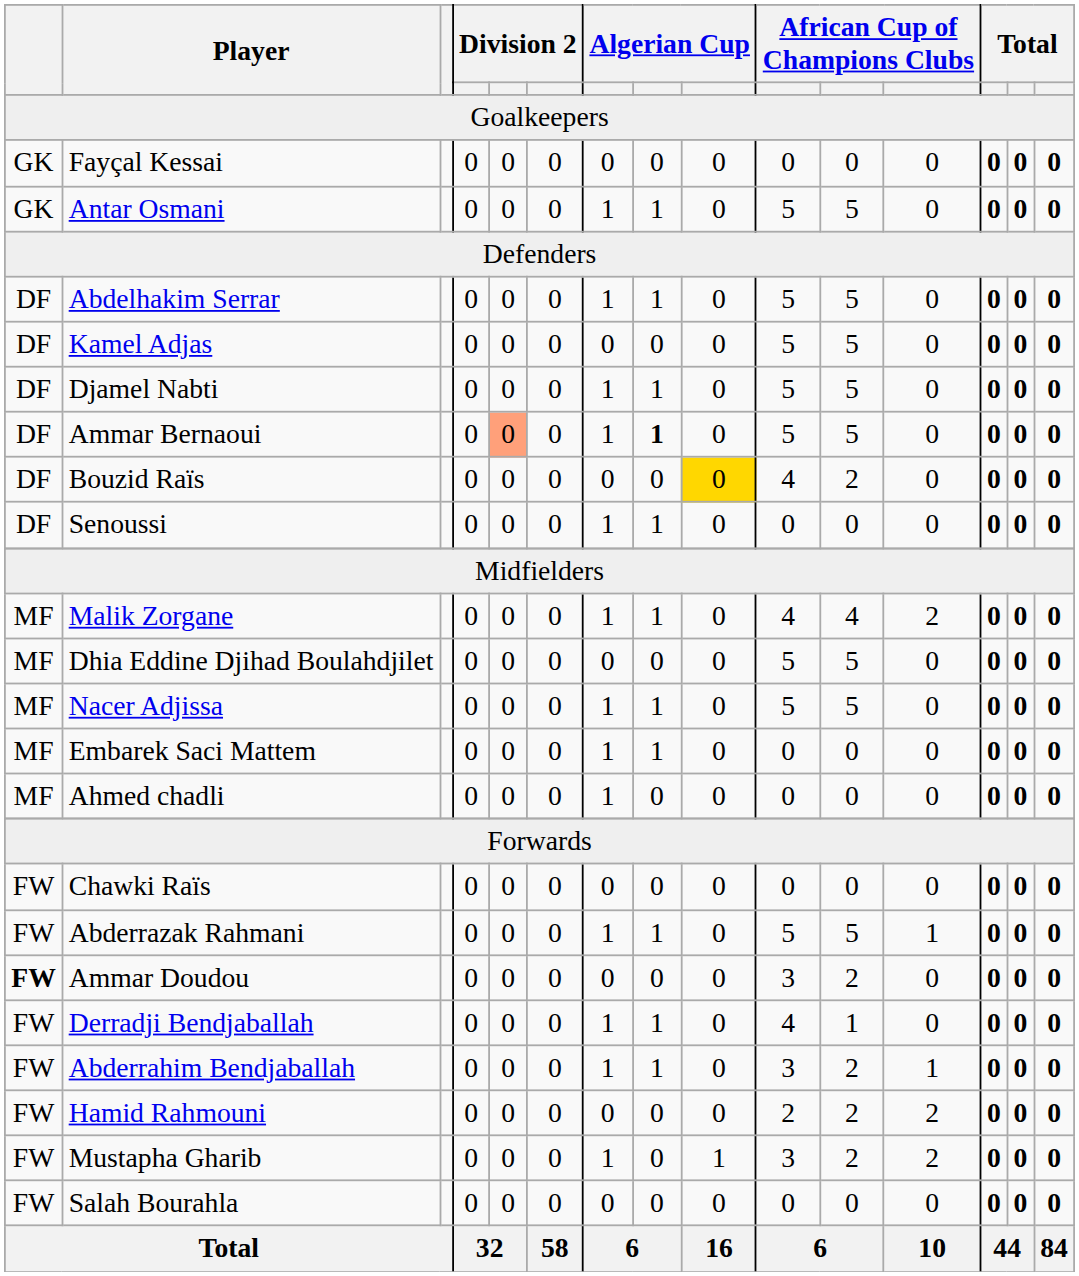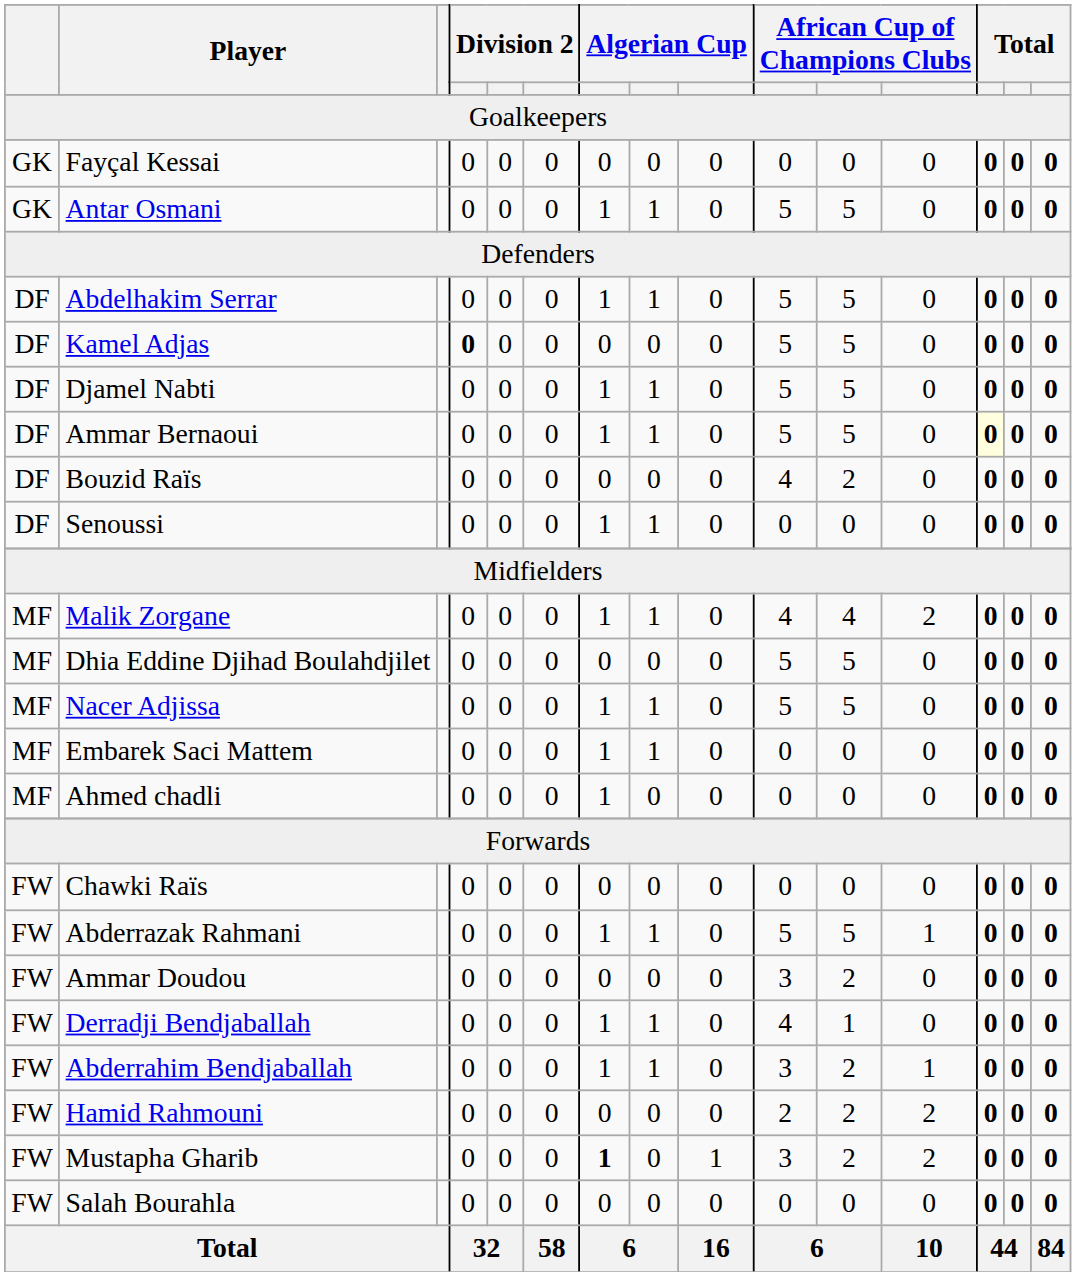(471, 344) normal -> (468, 344) bold
(508, 434) lightsalmon background -> (505, 434) no background
(657, 434) bold -> (654, 434) normal
(994, 434) no background -> (991, 434) lightyellow background
(719, 479) gold background -> (716, 479) no background
(34, 977) bold -> (32, 977) normal
(608, 1158) normal -> (605, 1158) bold
